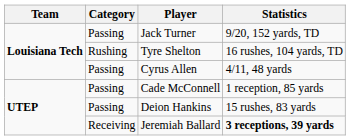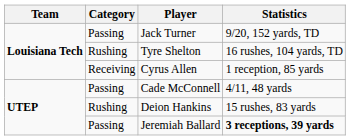(106, 70) Passing -> (112, 70) Receiving
(259, 70) 4/11, 48 yards -> (275, 70) 1 reception, 85 yards
(275, 88) 1 reception, 85 yards -> (259, 88) 4/11, 48 yards
(106, 107) Passing -> (108, 107) Rushing
(112, 125) Receiving -> (106, 125) Passing
